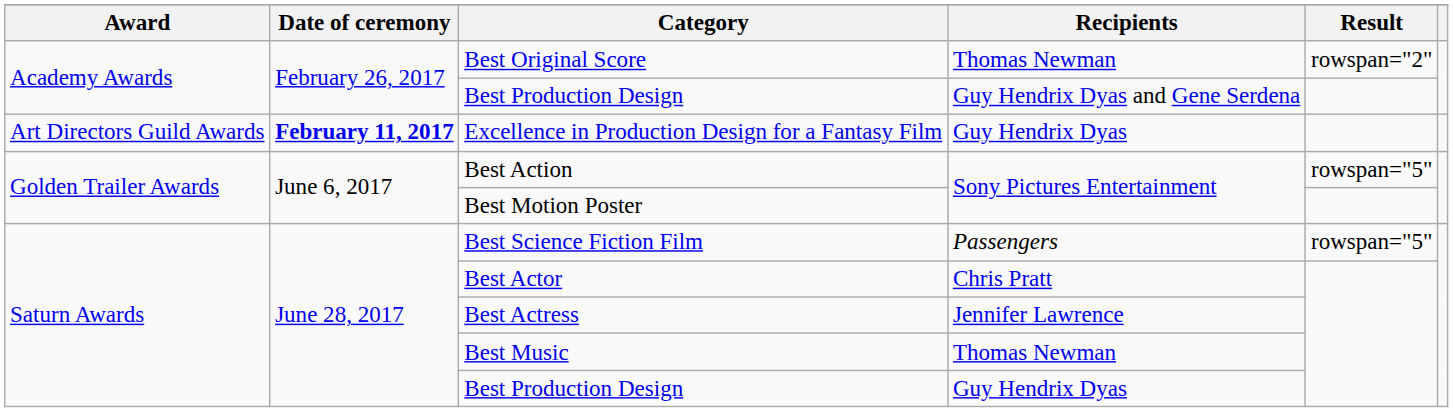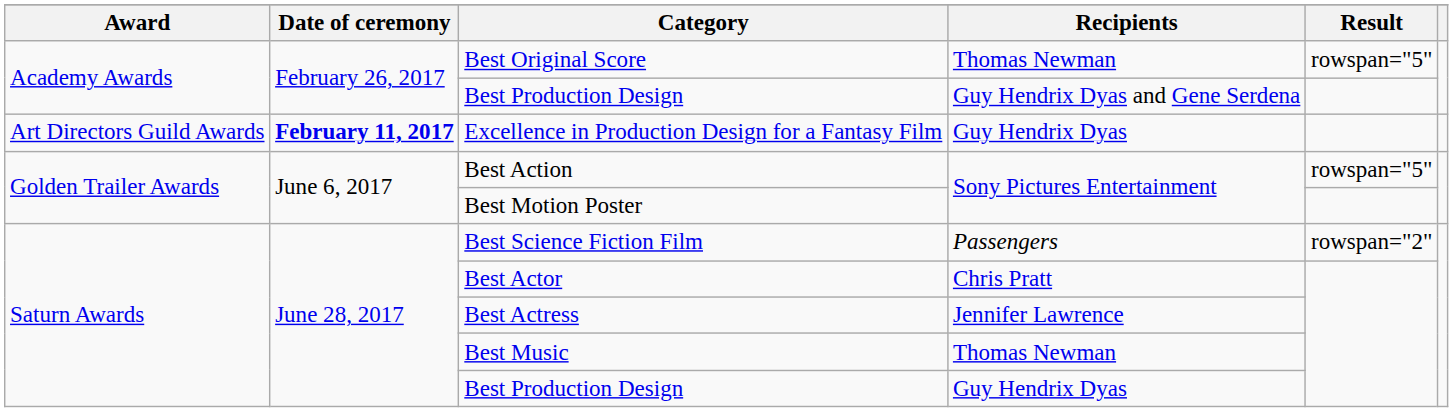(1372, 59) rowspan="2" -> (1372, 59) rowspan="5"
(1372, 242) rowspan="5" -> (1372, 242) rowspan="2"
